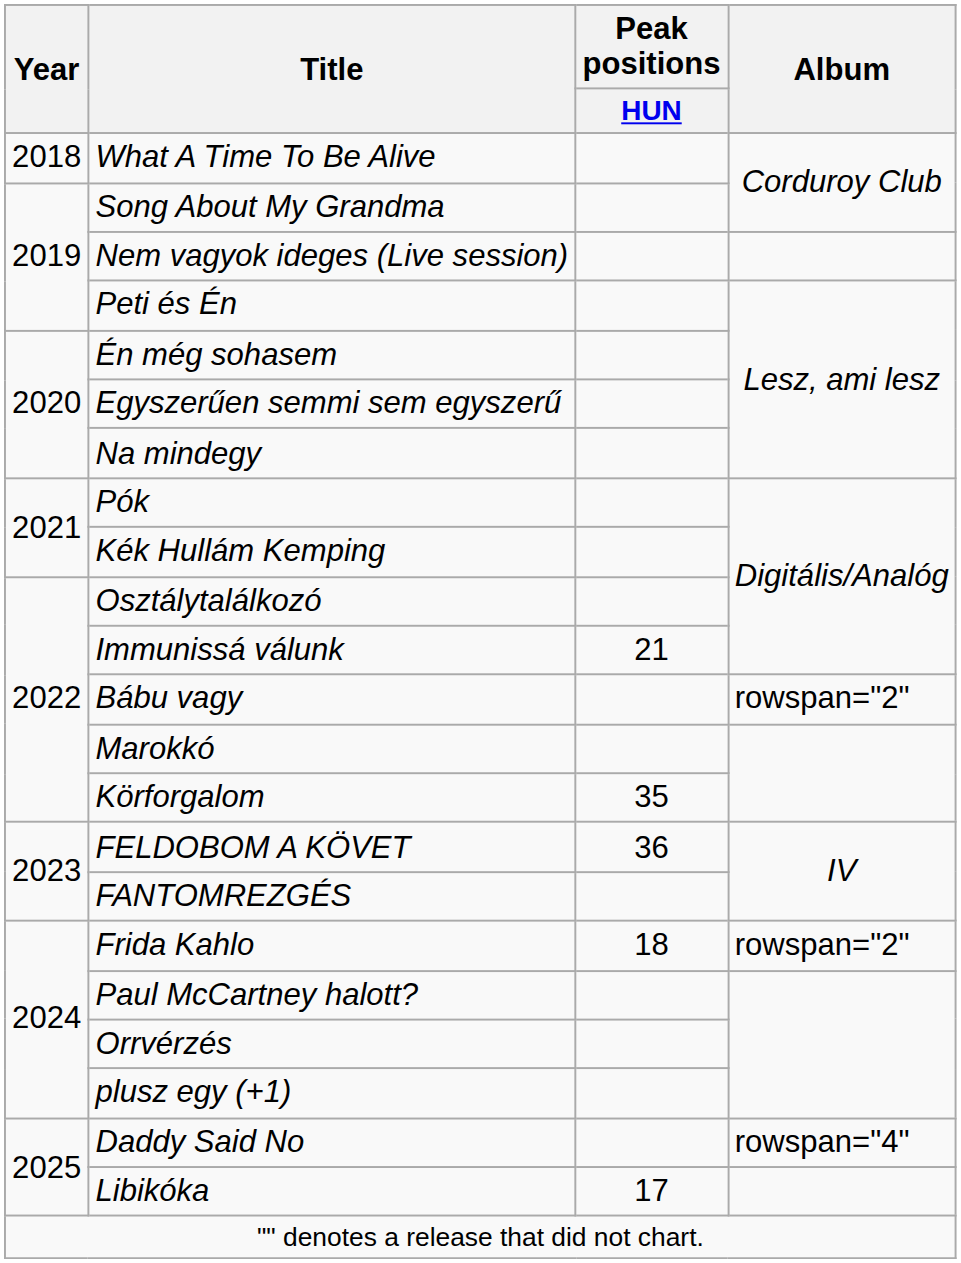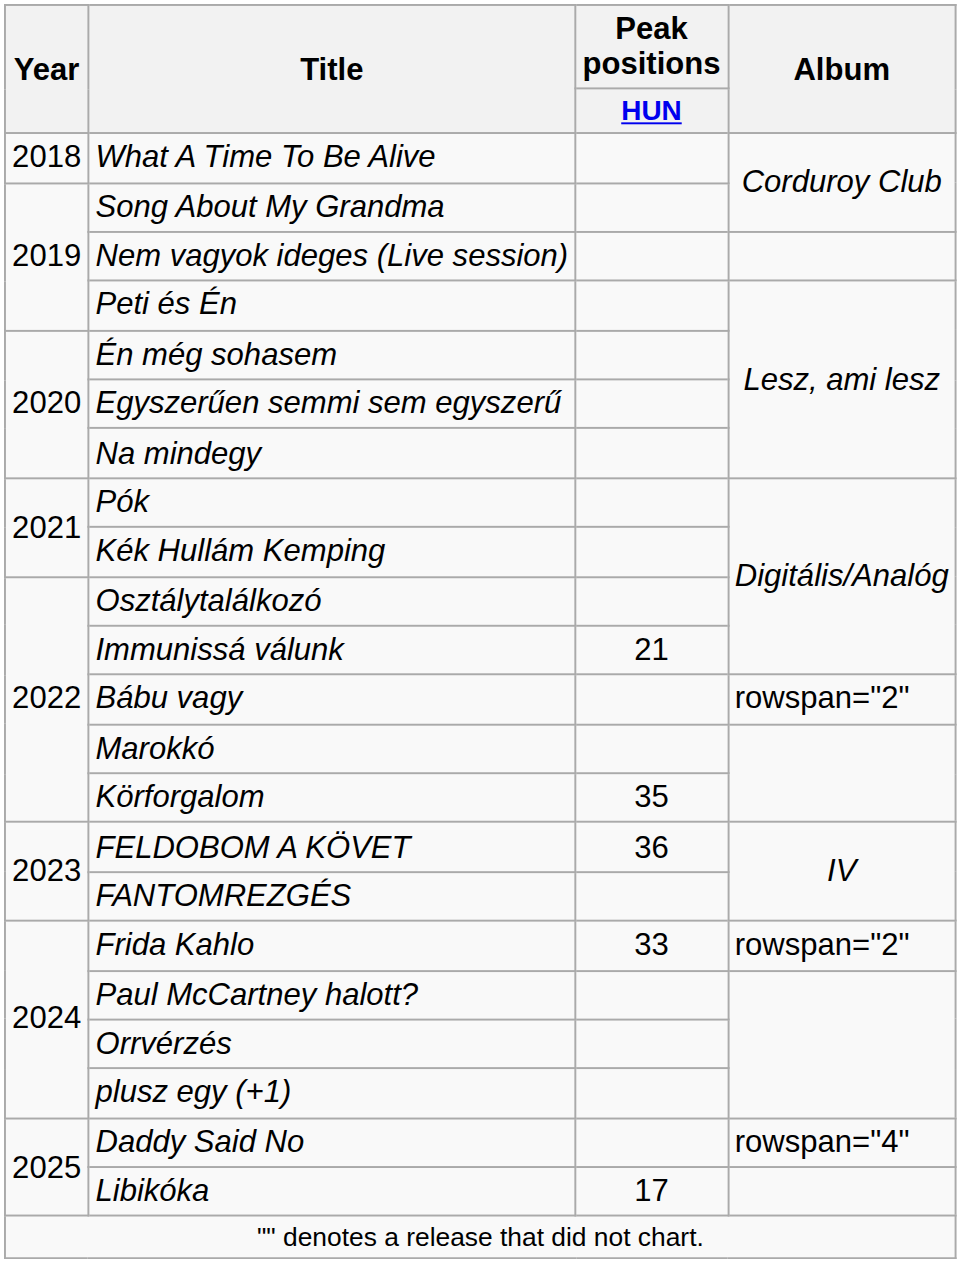(651, 945) 18 -> (651, 945) 33
